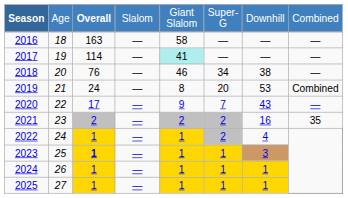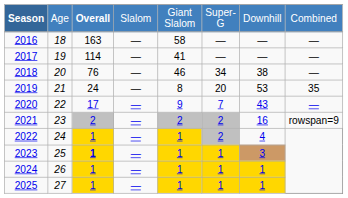(182, 56) paleturquoise background -> (180, 56) no background
(315, 88) Combined -> (314, 88) 35
(315, 121) 35 -> (314, 121) rowspan=9
